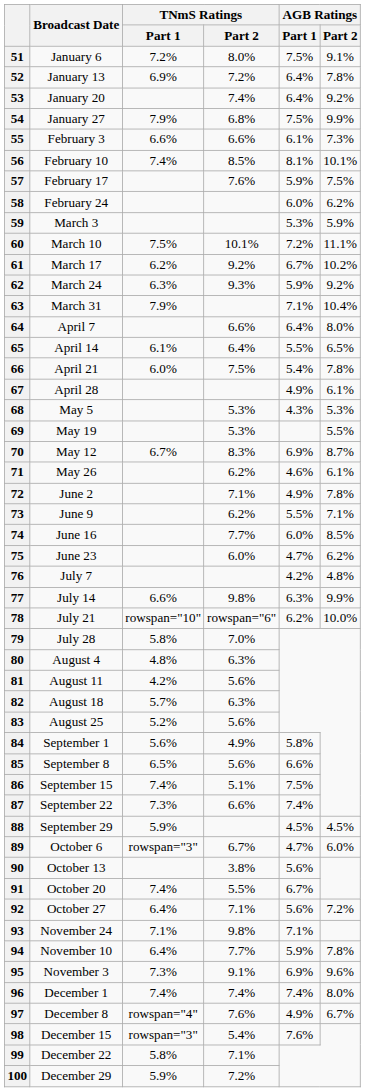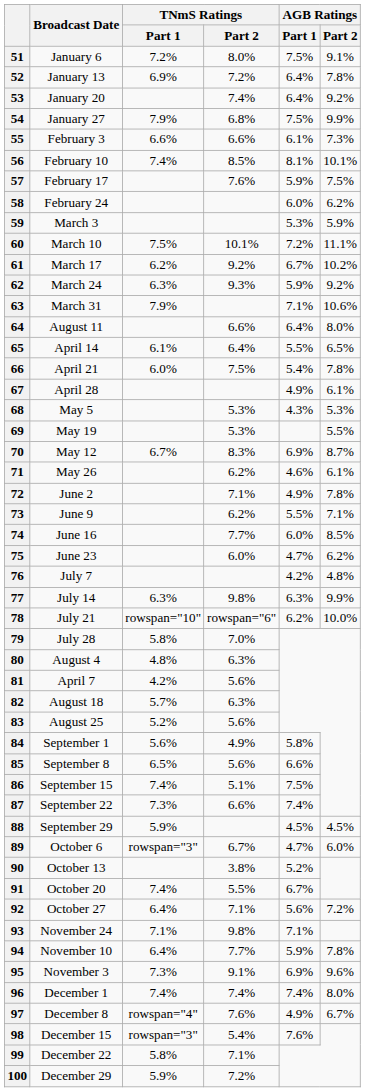(340, 306) 10.4% -> (340, 306) 10.6%
(76, 327) April 7 -> (76, 327) August 11
(163, 597) 6.6% -> (163, 597) 6.3%
(76, 680) August 11 -> (76, 680) April 7
(300, 868) 5.6% -> (300, 868) 5.2%
